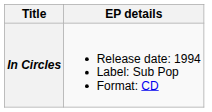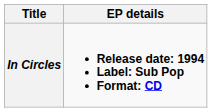(134, 72) normal -> (135, 72) bold
